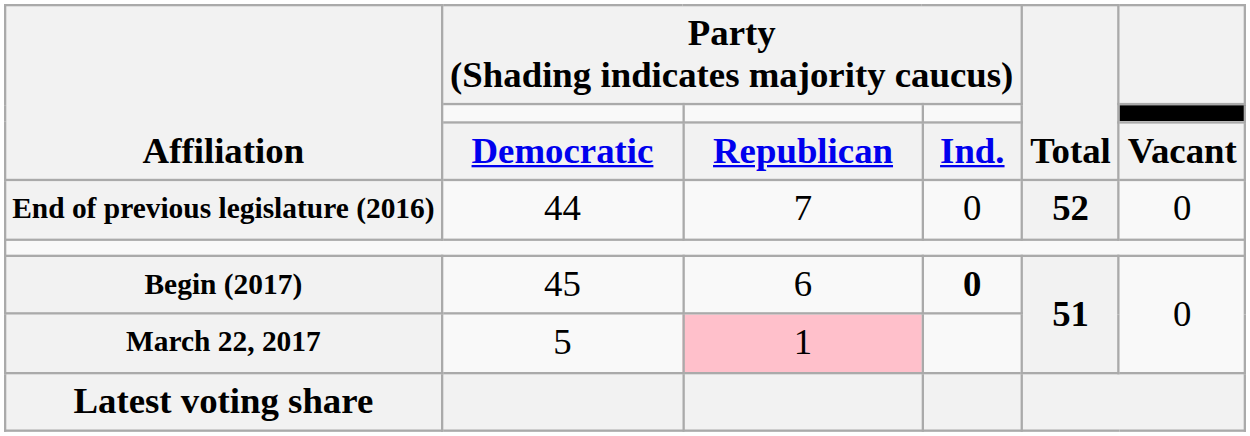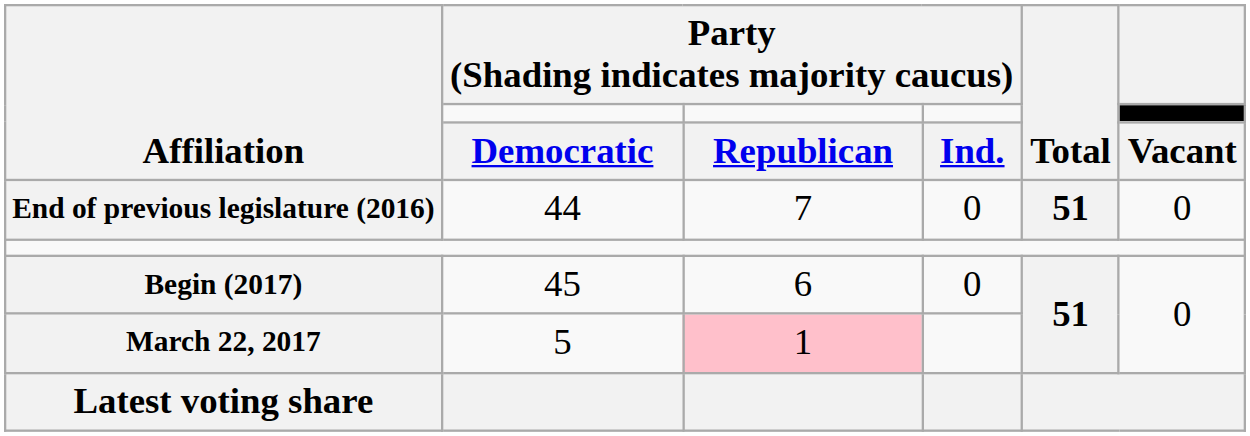(1071, 208) 52 -> (1071, 208) 51
(972, 284) bold -> (972, 284) normal
